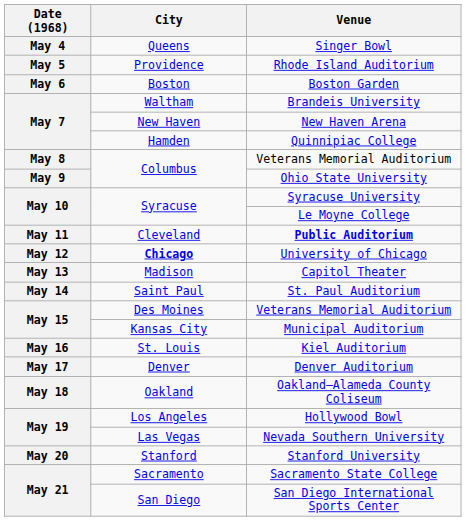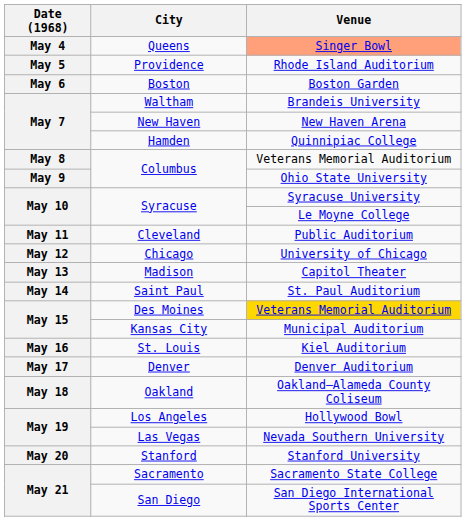(354, 46) no background -> (354, 46) lightsalmon background
(354, 235) bold -> (354, 235) normal
(169, 254) bold -> (169, 254) normal
(354, 310) no background -> (354, 310) gold background
